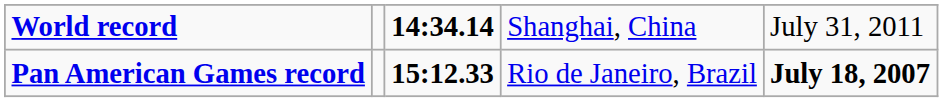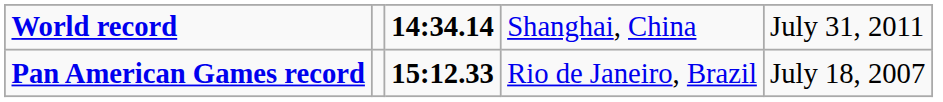(850, 72) bold -> (848, 72) normal
